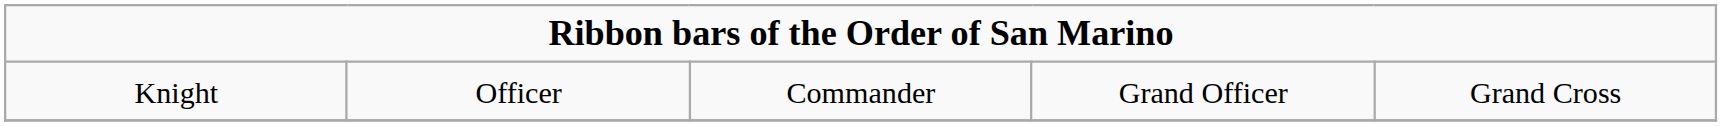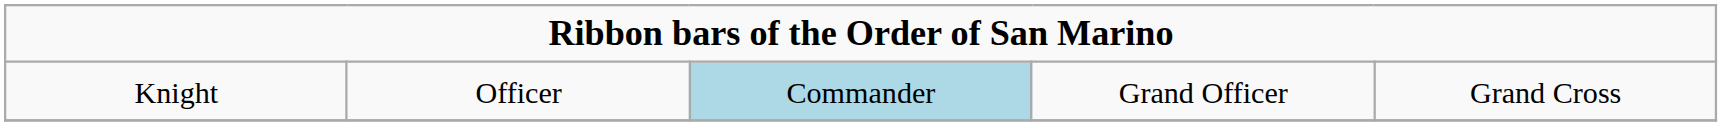(861, 92) no background -> (861, 92) lightblue background
